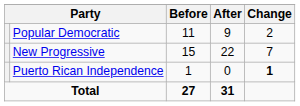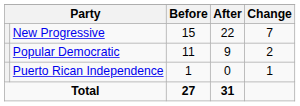rows swapped: (66, 33) <-> (59, 52)
(270, 71) bold -> (270, 71) normal
